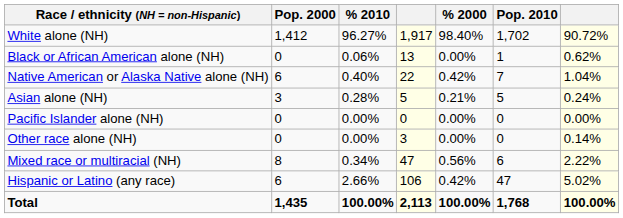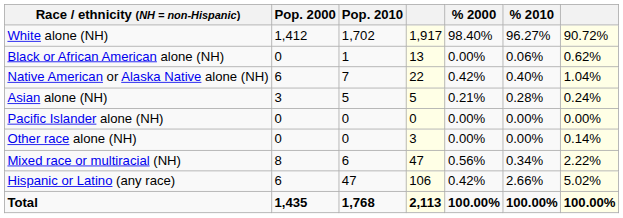columns swapped: (527, 14) <-> (368, 14)
